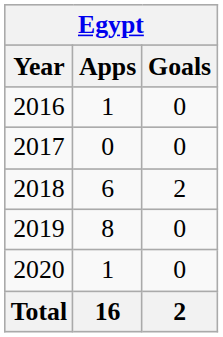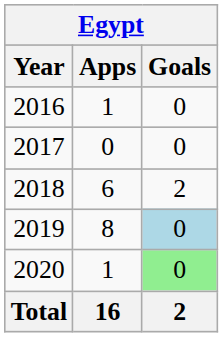(180, 229) no background -> (180, 229) lightblue background
(180, 270) no background -> (180, 270) lightgreen background
